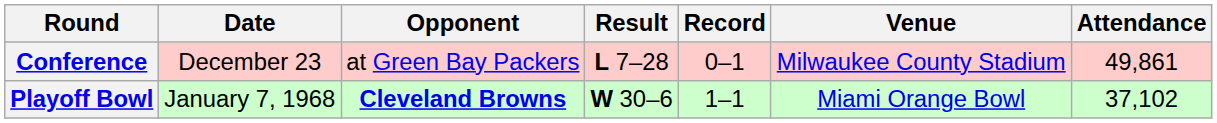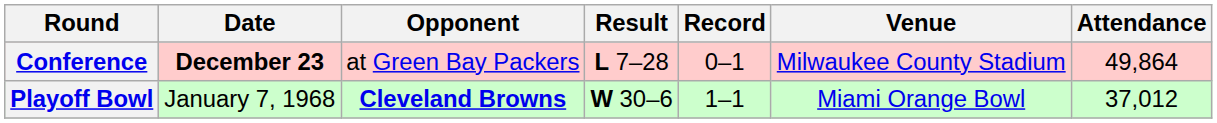(250, 61) normal -> (250, 61) bold
(1142, 61) 49,861 -> (1142, 61) 49,864
(1142, 99) 37,102 -> (1142, 99) 37,012
